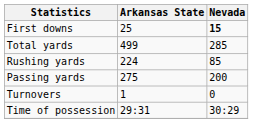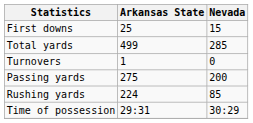(215, 29) bold -> (215, 29) normal
rows swapped: (46, 61) <-> (34, 94)
